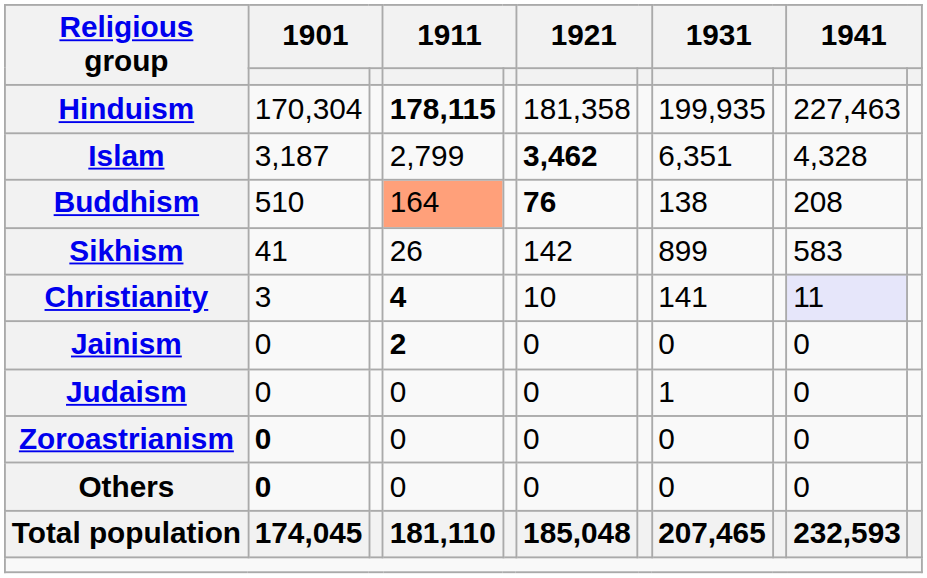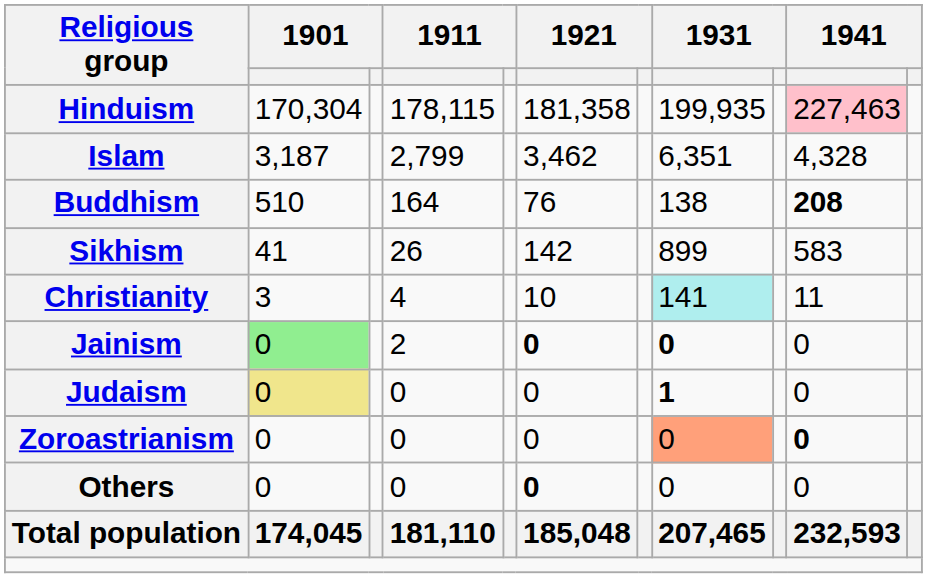(443, 108) bold -> (442, 108) normal
(847, 108) no background -> (847, 108) pink background
(560, 155) bold -> (560, 155) normal
(415, 203) lightsalmon background -> (415, 203) no background
(540, 203) bold -> (540, 203) normal
(818, 203) normal -> (818, 203) bold
(398, 297) bold -> (398, 297) normal
(683, 297) no background -> (683, 297) paleturquoise background
(809, 297) lavender background -> (809, 297) no background
(263, 344) no background -> (263, 344) lightgreen background
(398, 344) bold -> (398, 344) normal
(531, 344) normal -> (531, 344) bold
(666, 344) normal -> (666, 344) bold
(263, 391) no background -> (263, 391) khaki background
(666, 391) normal -> (666, 391) bold
(263, 439) bold -> (263, 439) normal
(666, 439) no background -> (666, 439) lightsalmon background
(801, 439) normal -> (801, 439) bold
(263, 486) bold -> (263, 486) normal
(531, 486) normal -> (531, 486) bold
